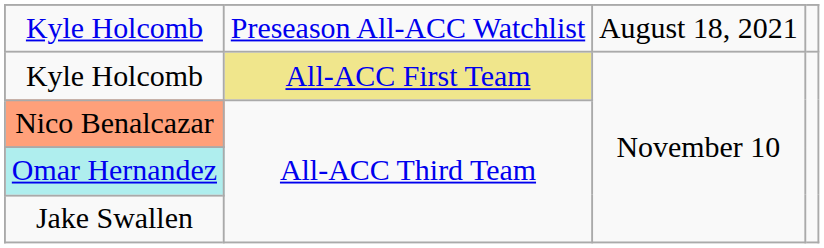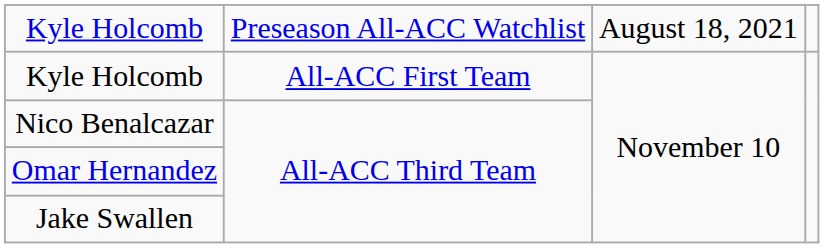(408, 75) khaki background -> (408, 75) no background
(114, 123) lightsalmon background -> (114, 123) no background
(114, 170) paleturquoise background -> (114, 170) no background
